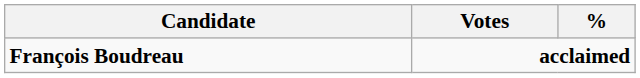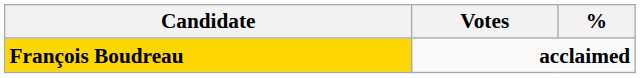(97, 55) no background -> (97, 55) gold background
